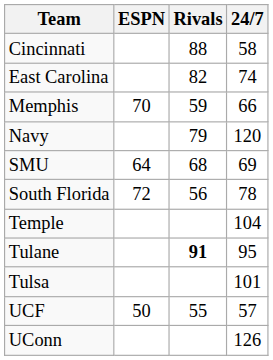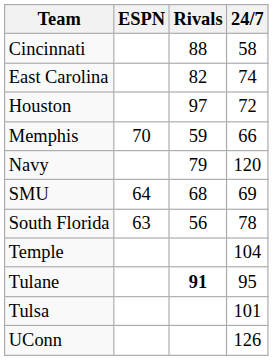+ row: (40, 106)
(142, 194) 72 -> (142, 223) 63
- row: (27, 310)
